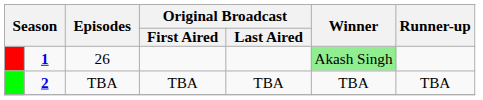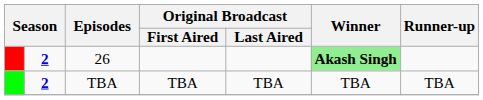(45, 58) 1 -> (45, 58) 2
(353, 58) normal -> (356, 58) bold
